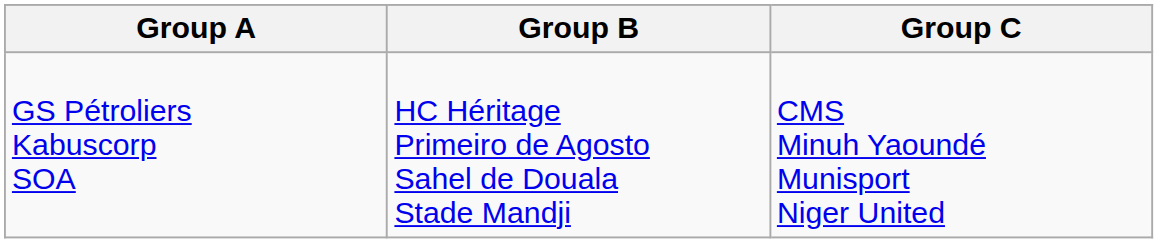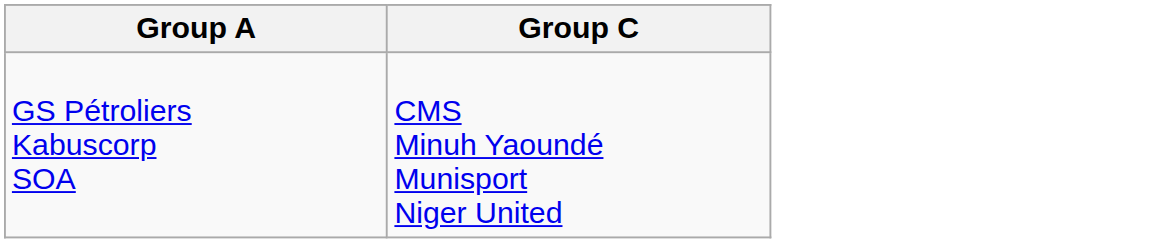- column: (579, 28)
